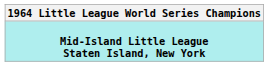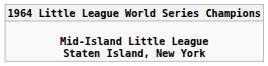(134, 41) paleturquoise background -> (134, 41) no background
